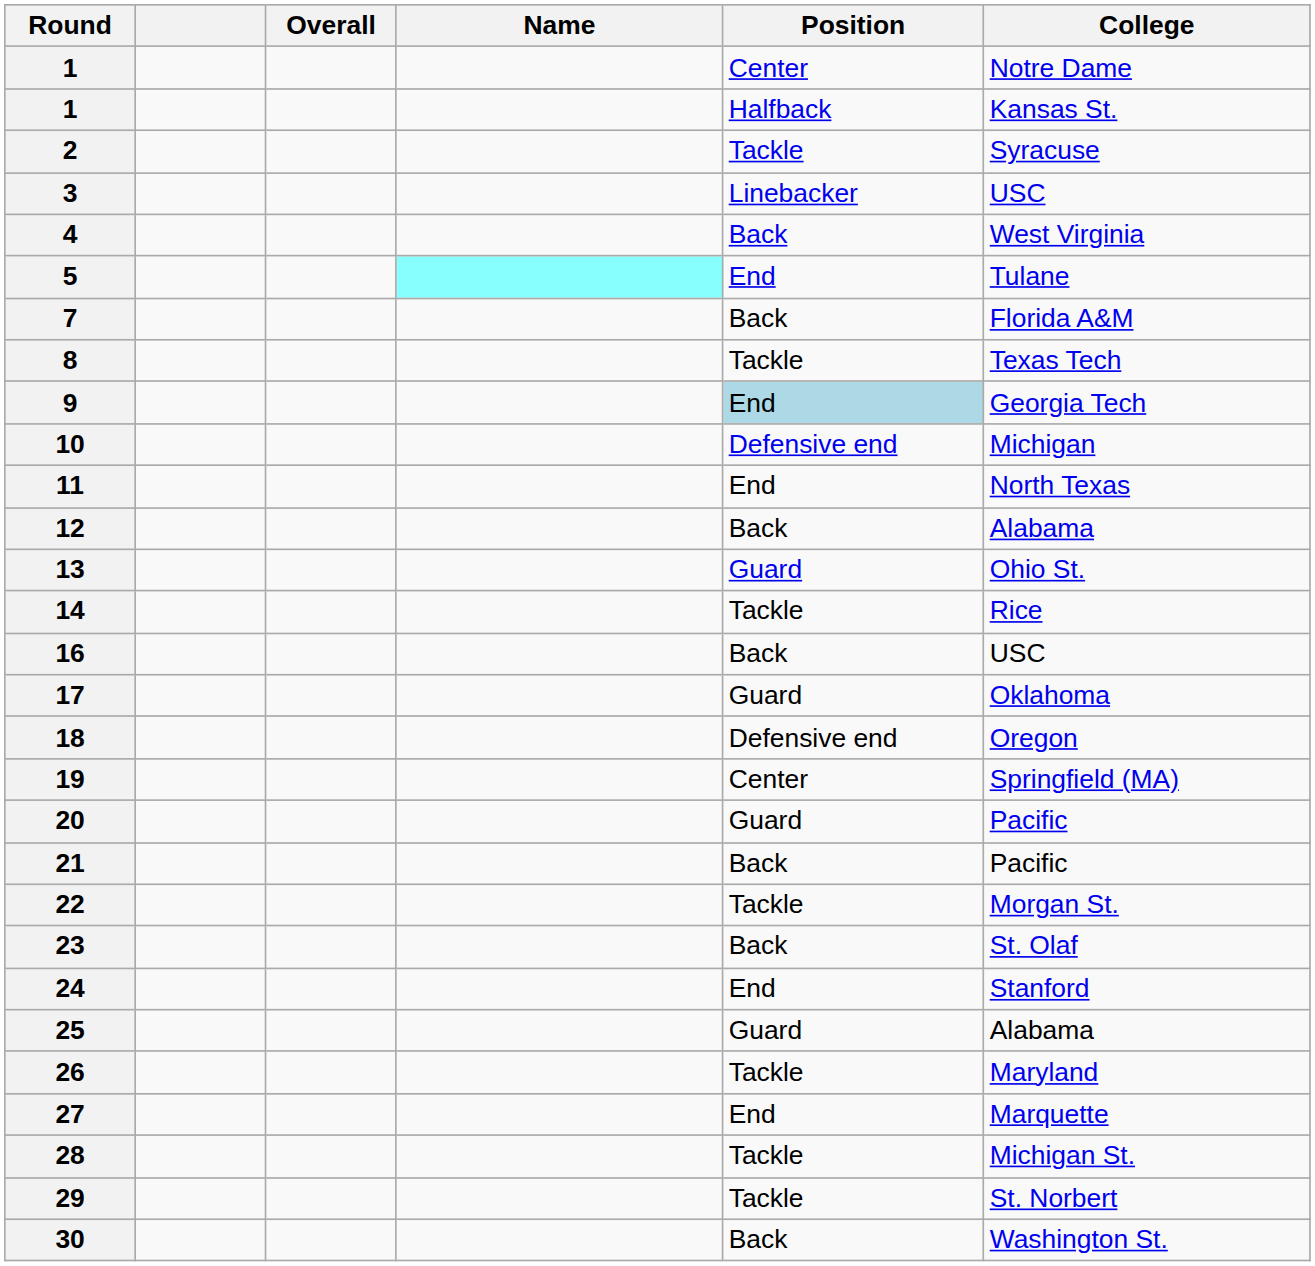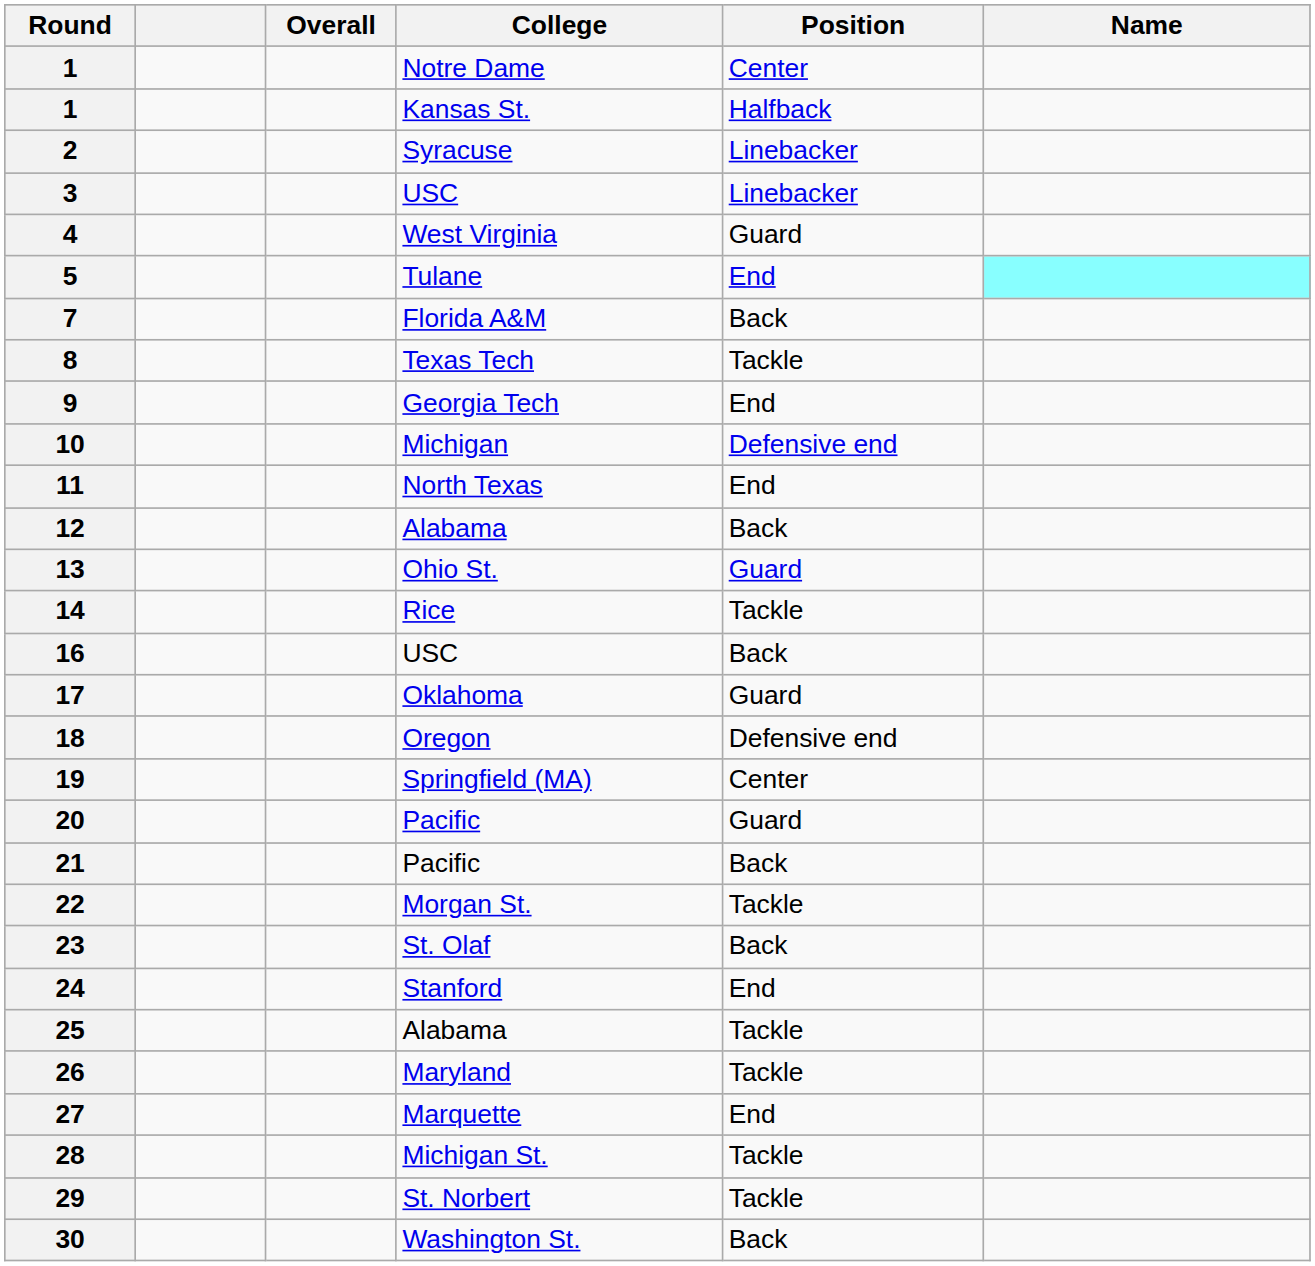columns swapped: (559, 25) <-> (1147, 25)
(766, 151) Tackle -> (793, 151) Linebacker
(758, 234) Back -> (765, 234) Guard
(752, 402) lightblue background -> (752, 402) no background
(765, 1030) Guard -> (766, 1030) Tackle
